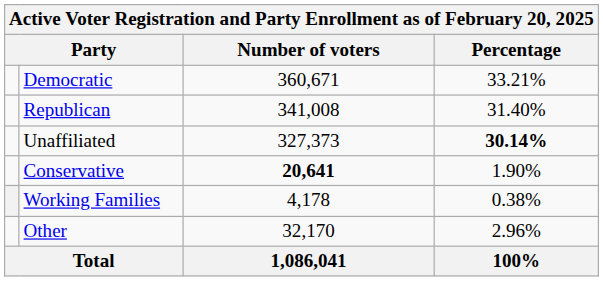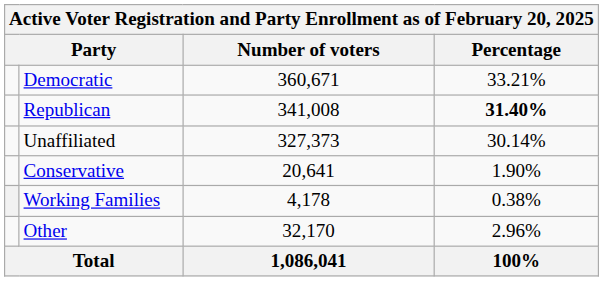(516, 110) normal -> (516, 110) bold
(516, 140) bold -> (516, 140) normal
(309, 170) bold -> (309, 170) normal
